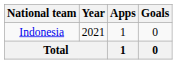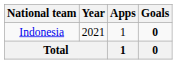(155, 31) normal -> (155, 31) bold
